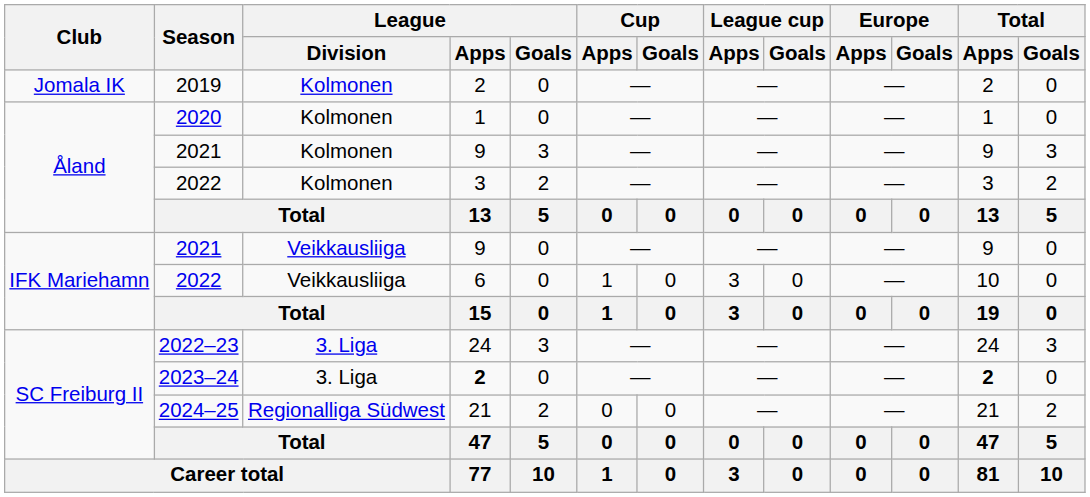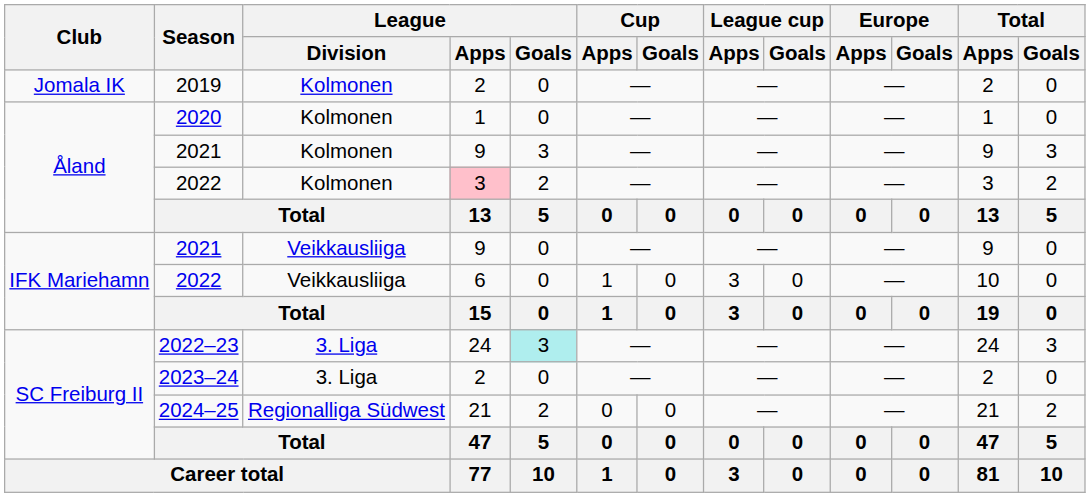(480, 183) no background -> (480, 183) pink background
(543, 345) no background -> (543, 345) paleturquoise background
(480, 378) bold -> (480, 378) normal
(988, 378) bold -> (988, 378) normal
